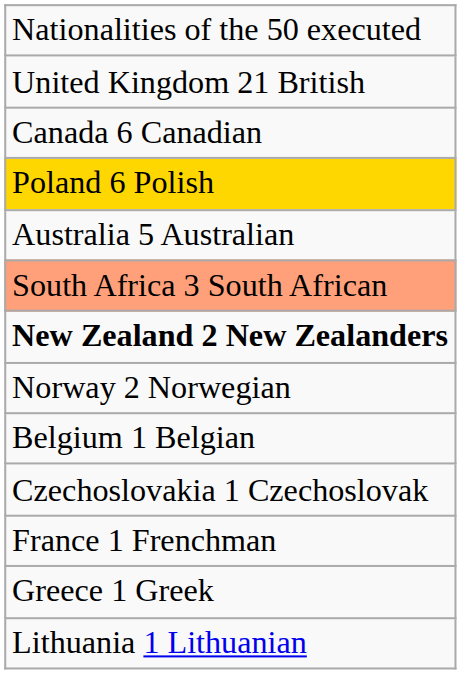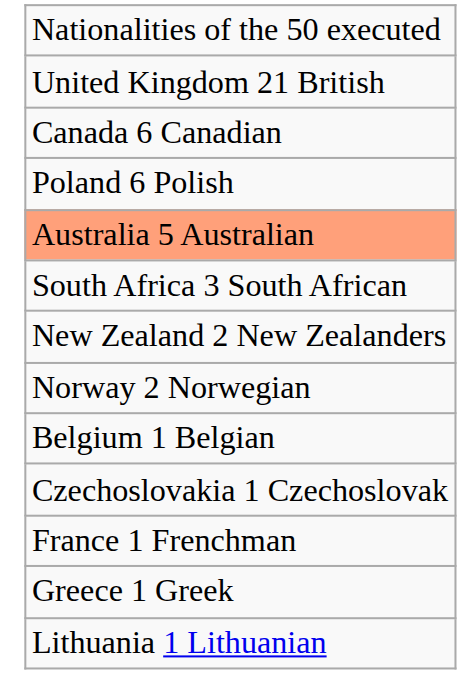(113, 183) gold background -> (133, 183) no background
(153, 234) no background -> (173, 234) lightsalmon background
(200, 285) lightsalmon background -> (219, 285) no background
(230, 336) bold -> (239, 336) normal
